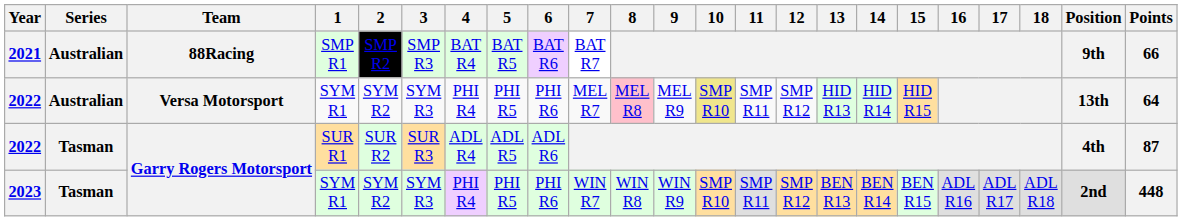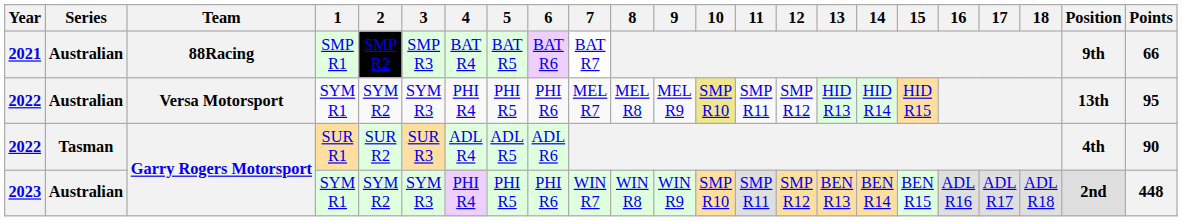(632, 100) pink background -> (632, 100) no background
(1151, 100) 64 -> (1151, 100) 95
(1151, 146) 87 -> (1151, 146) 90
(86, 192) Tasman -> (86, 192) Australian
